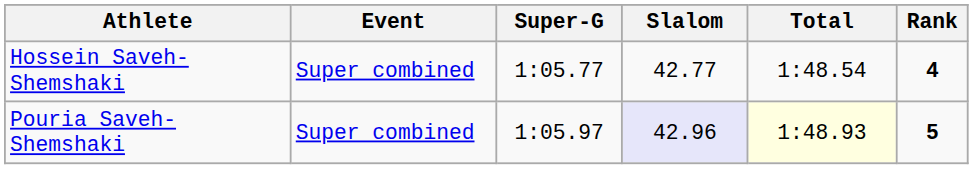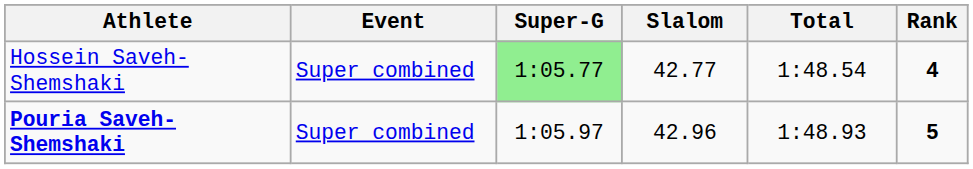(559, 71) no background -> (559, 71) lightgreen background
(93, 132) normal -> (93, 132) bold
(685, 132) lavender background -> (685, 132) no background
(822, 132) lightyellow background -> (822, 132) no background
